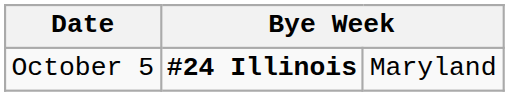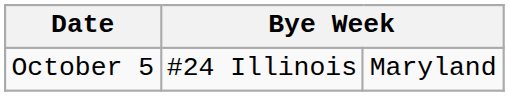(262, 69) bold -> (262, 69) normal
